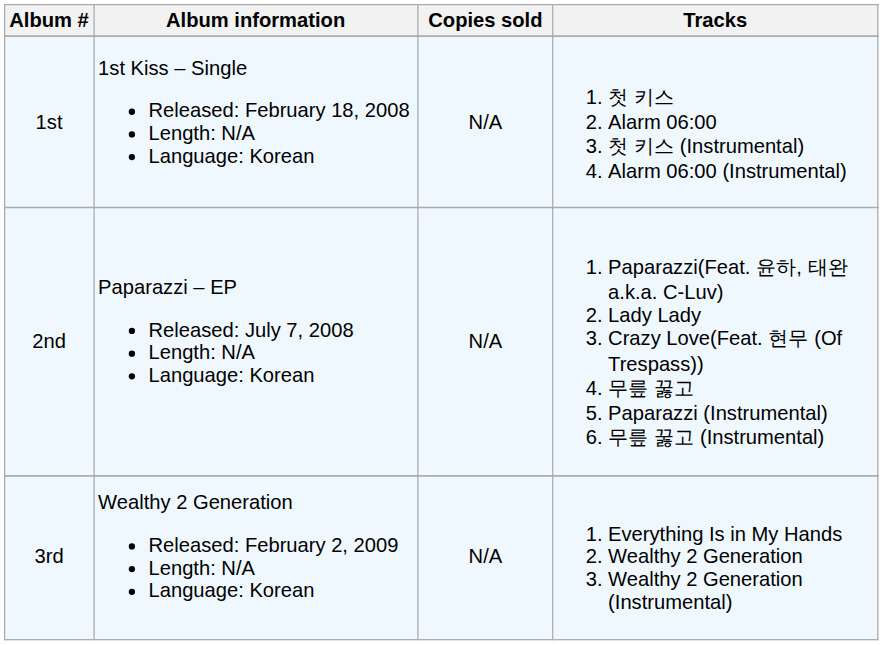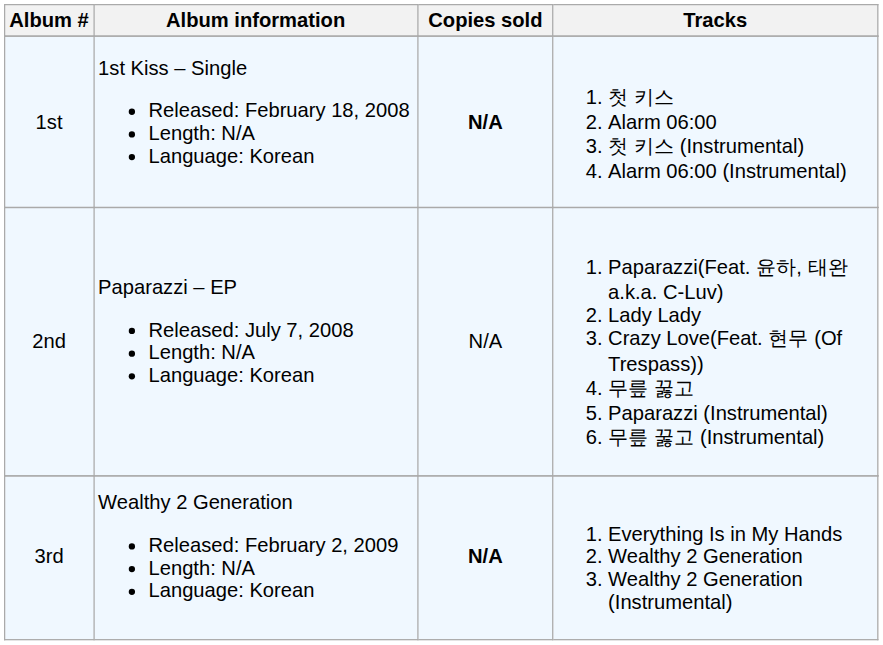(485, 121) normal -> (485, 121) bold
(485, 557) normal -> (485, 557) bold
